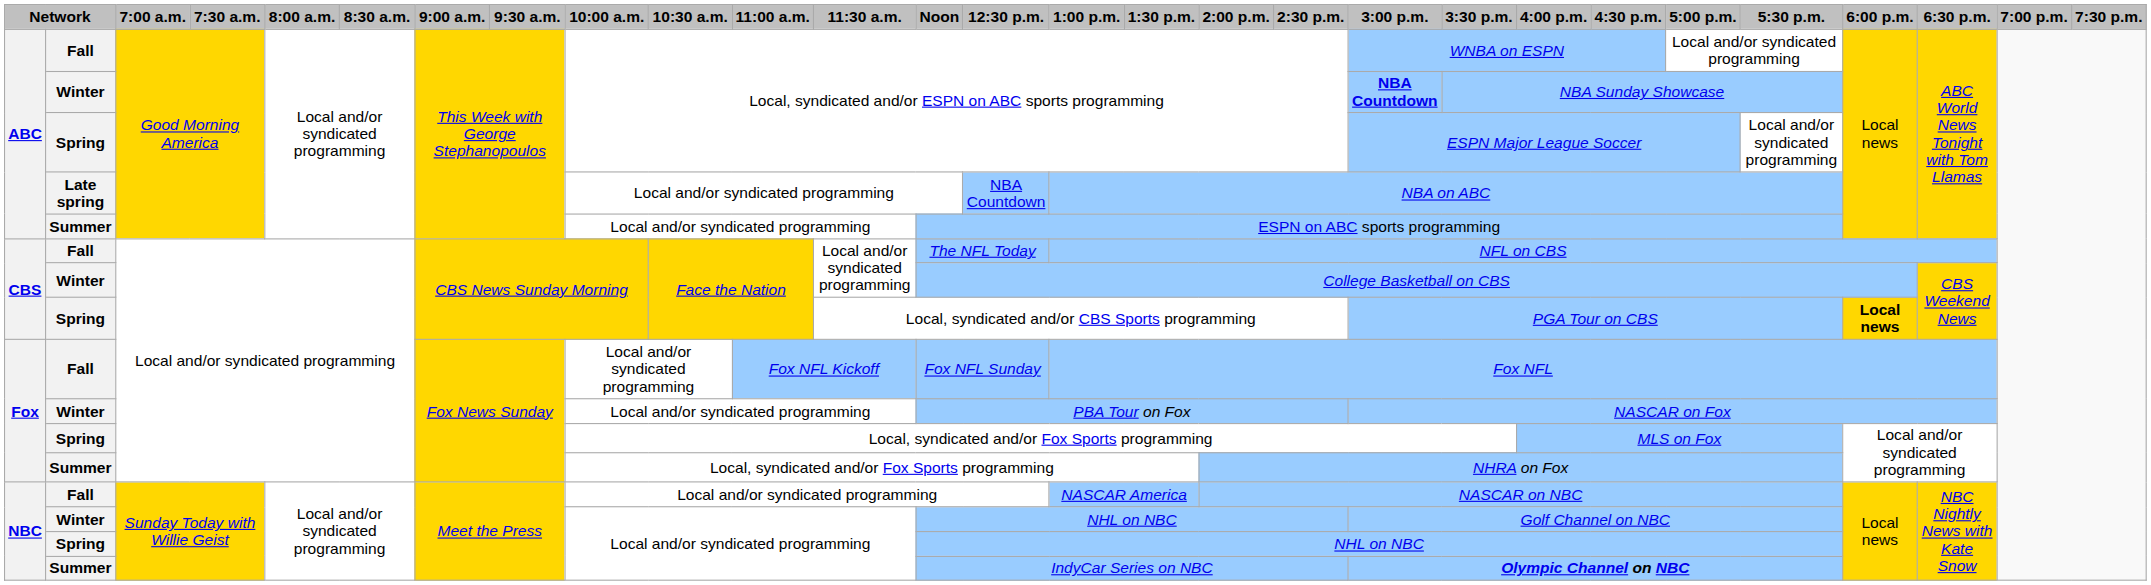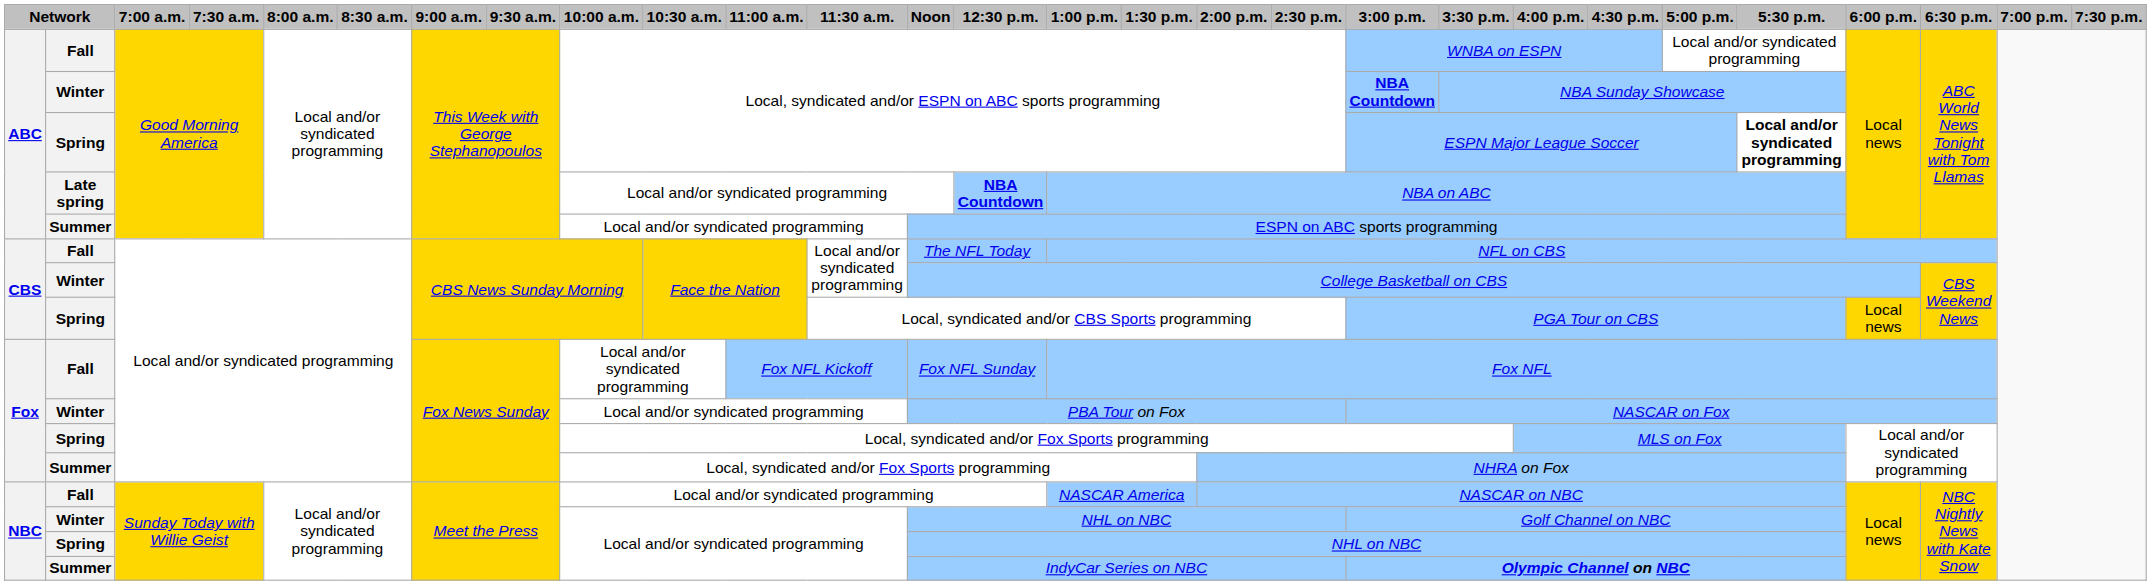(1791, 143) normal -> (1792, 143) bold
(1006, 193) normal -> (1001, 193) bold
(1880, 319) bold -> (1883, 319) normal
